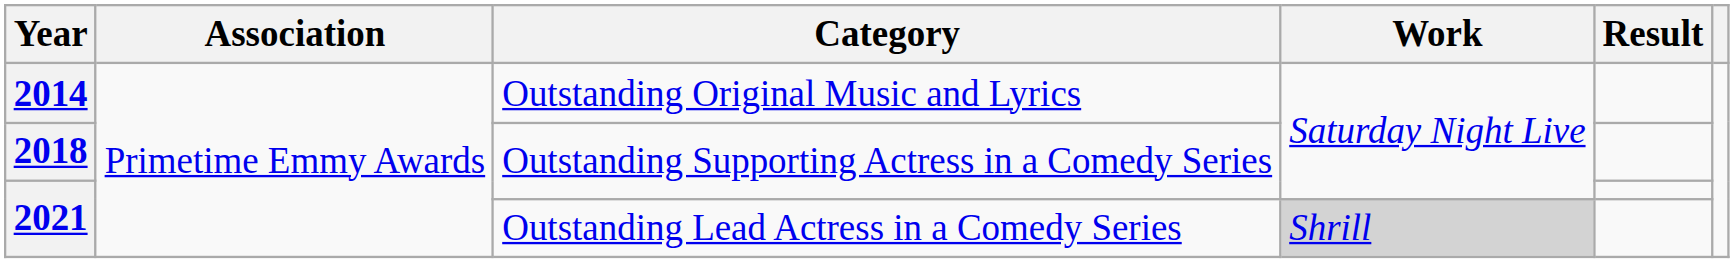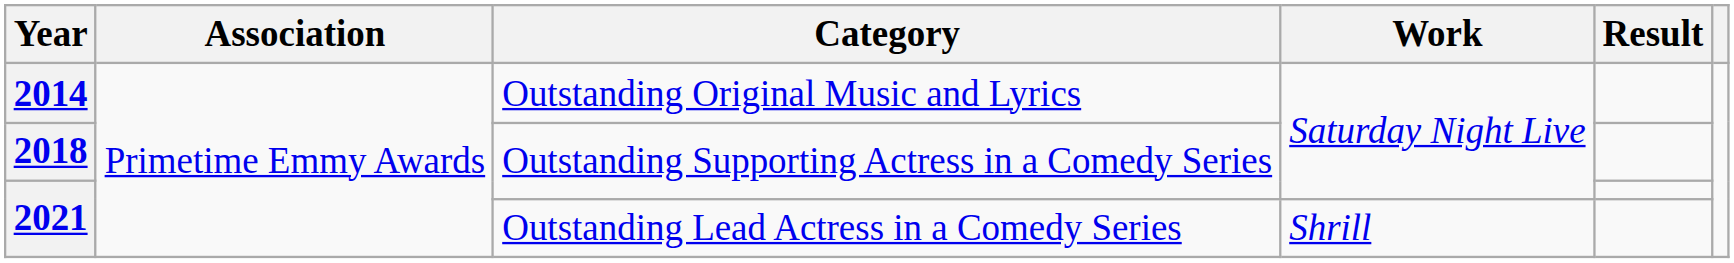(1330, 226) lightgrey background -> (1330, 226) no background
